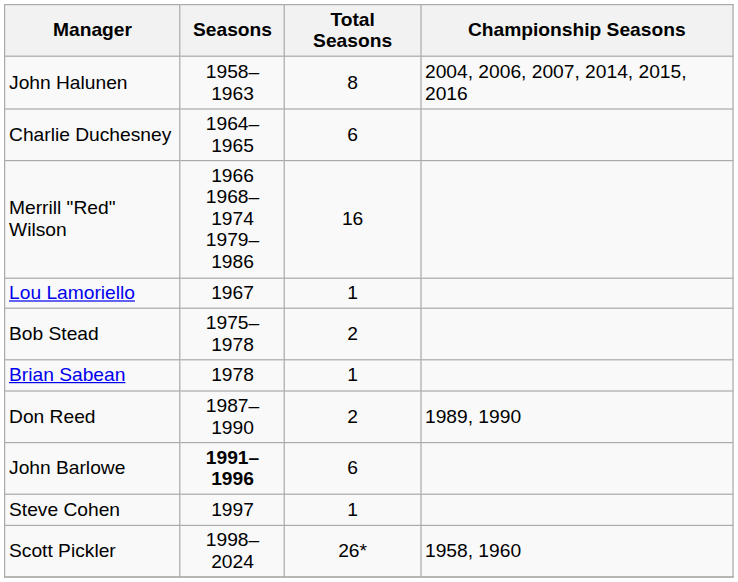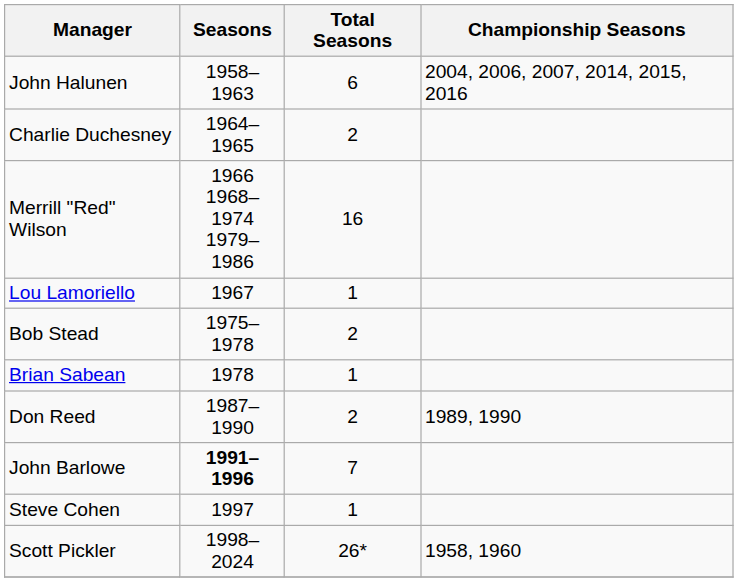(353, 82) 8 -> (353, 82) 6
(353, 134) 6 -> (353, 134) 2
(353, 468) 6 -> (353, 468) 7
